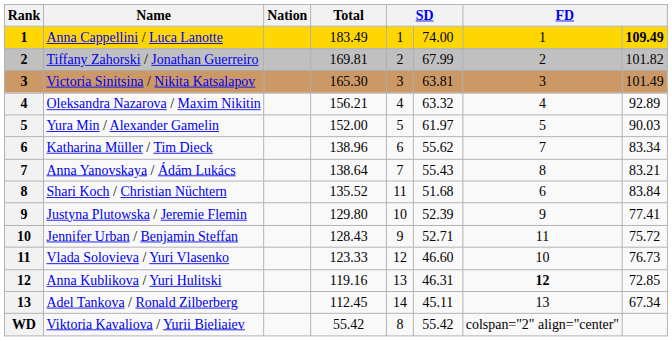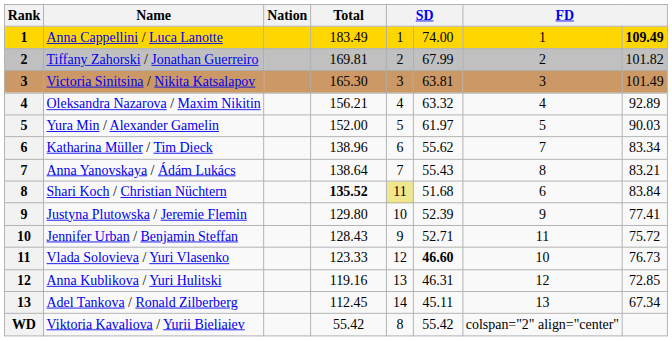(349, 192) normal -> (349, 192) bold
(400, 192) no background -> (400, 192) khaki background
(438, 258) normal -> (438, 258) bold
(542, 280) bold -> (542, 280) normal
